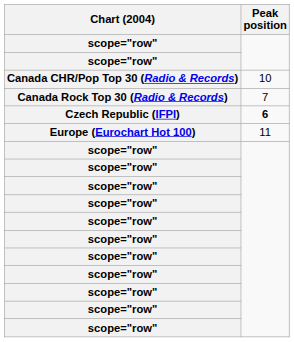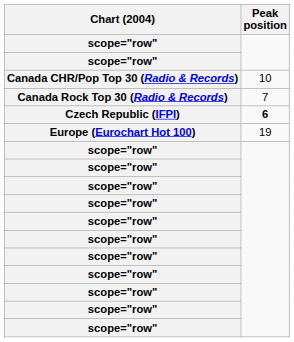(265, 132) 11 -> (265, 132) 19
